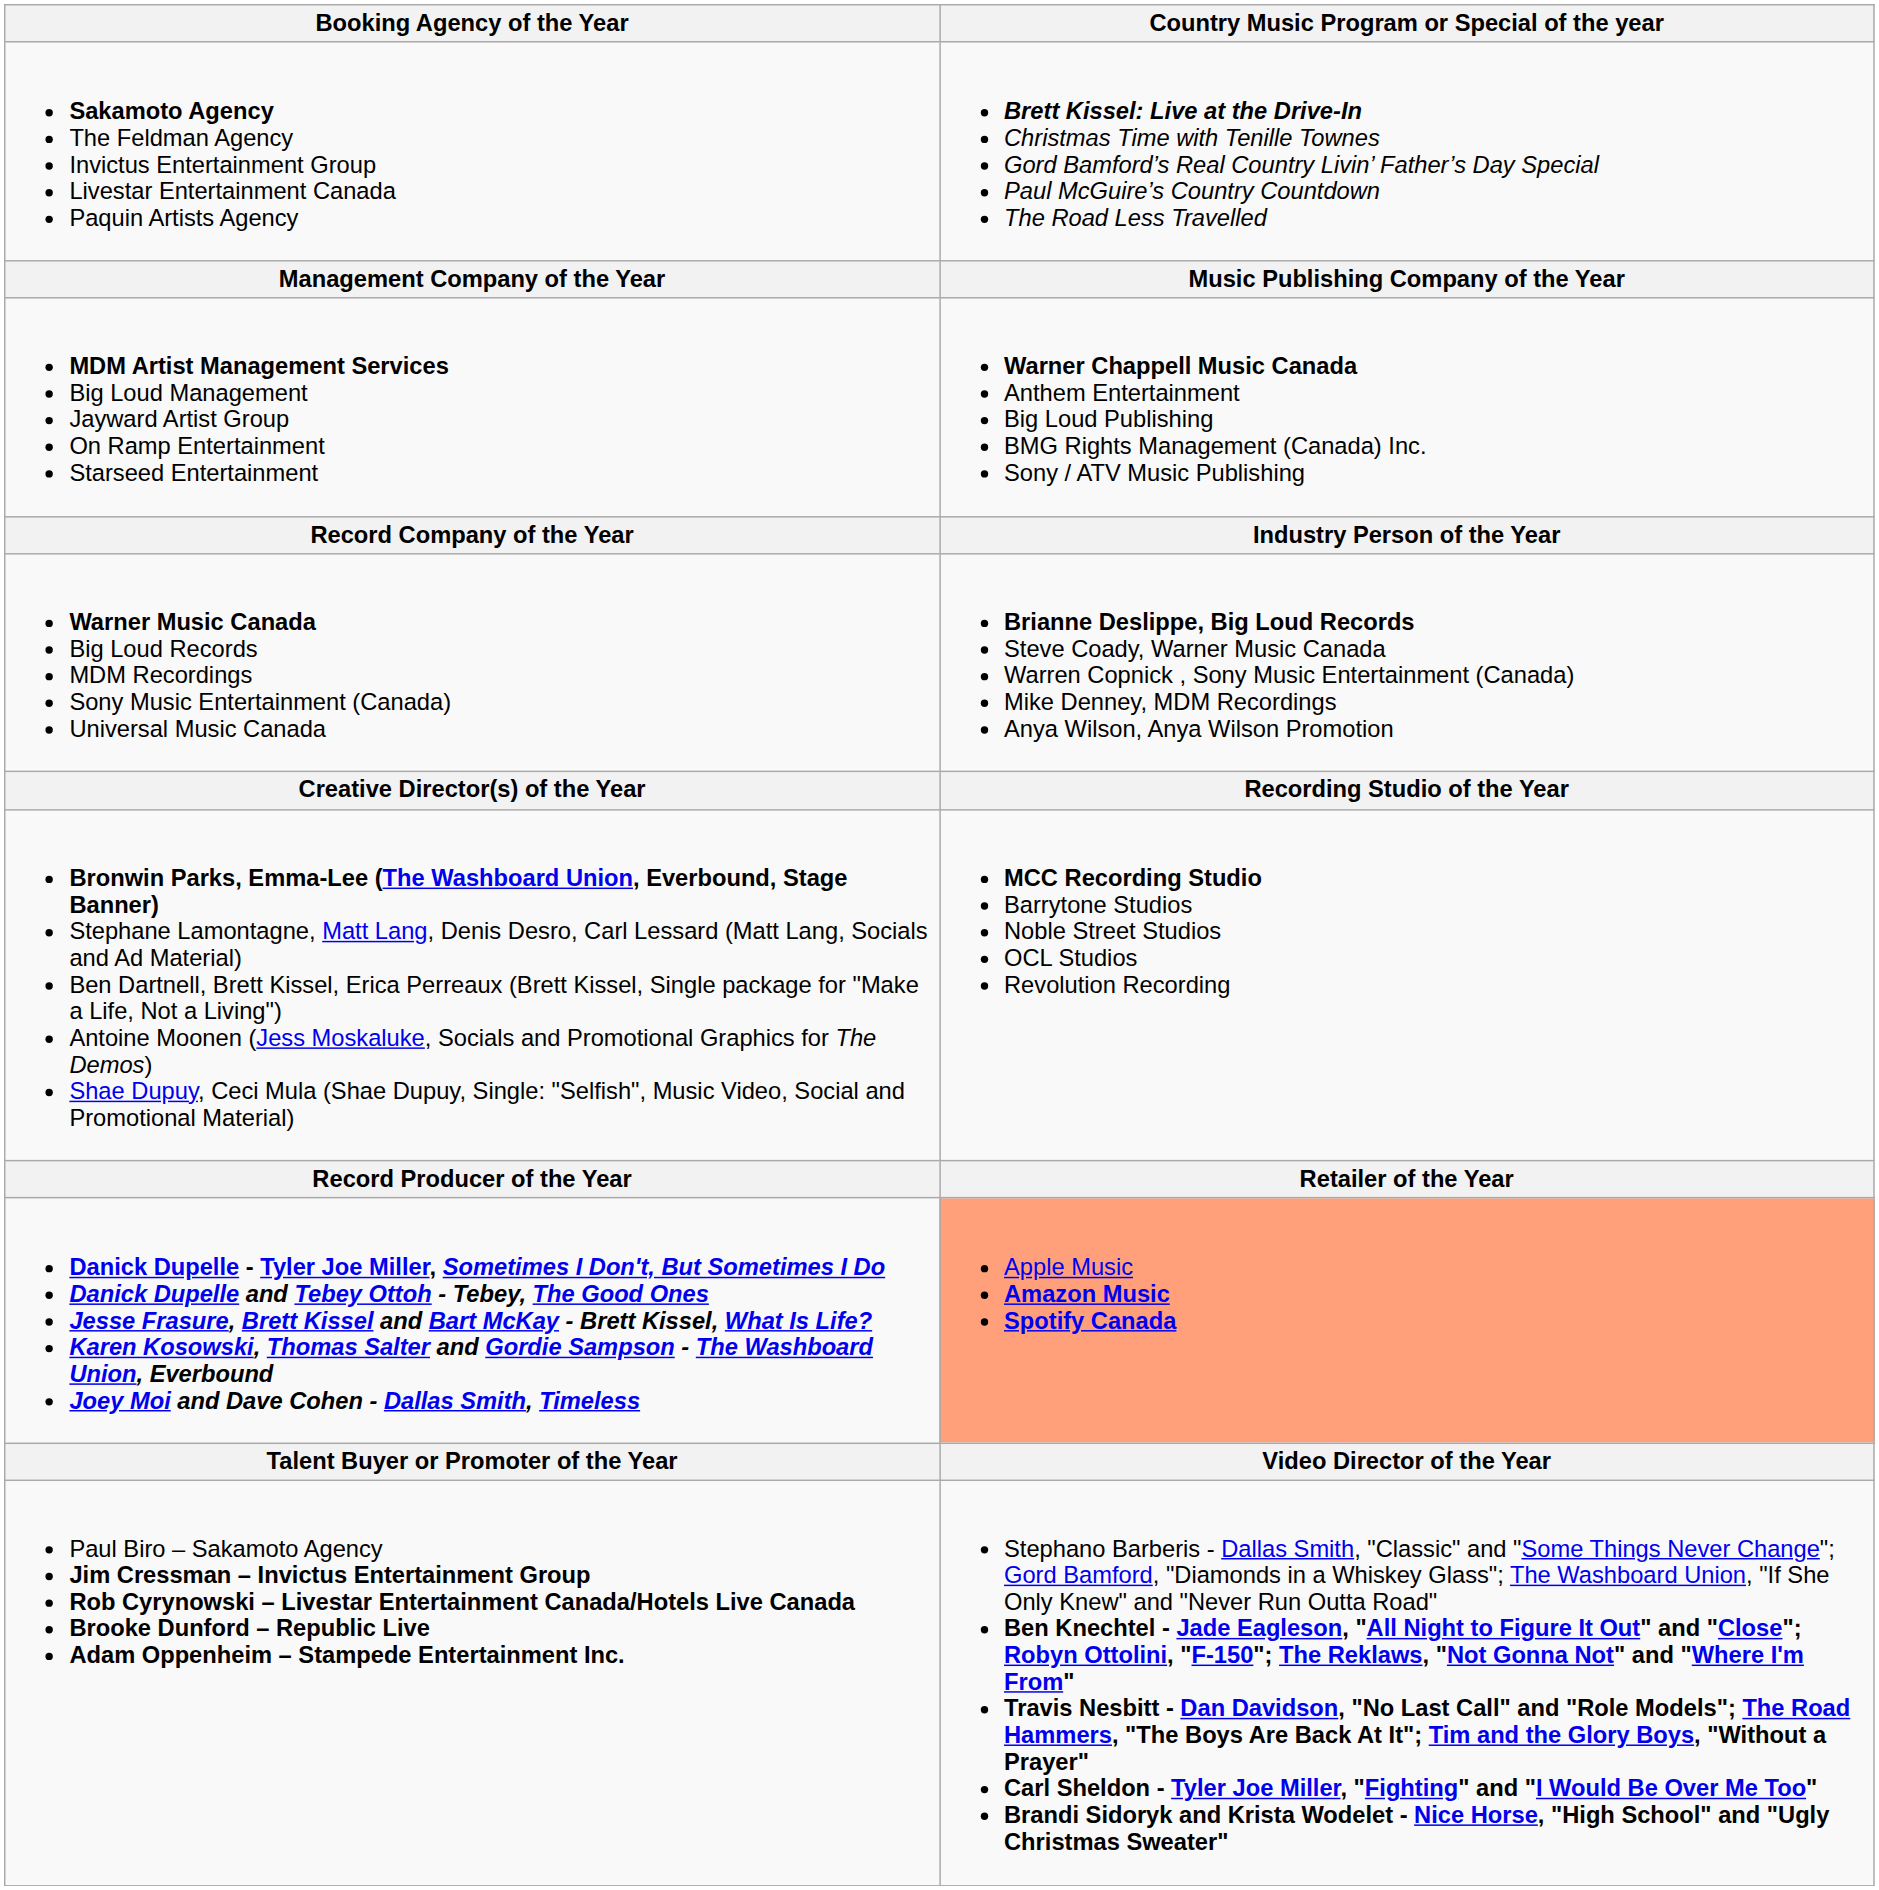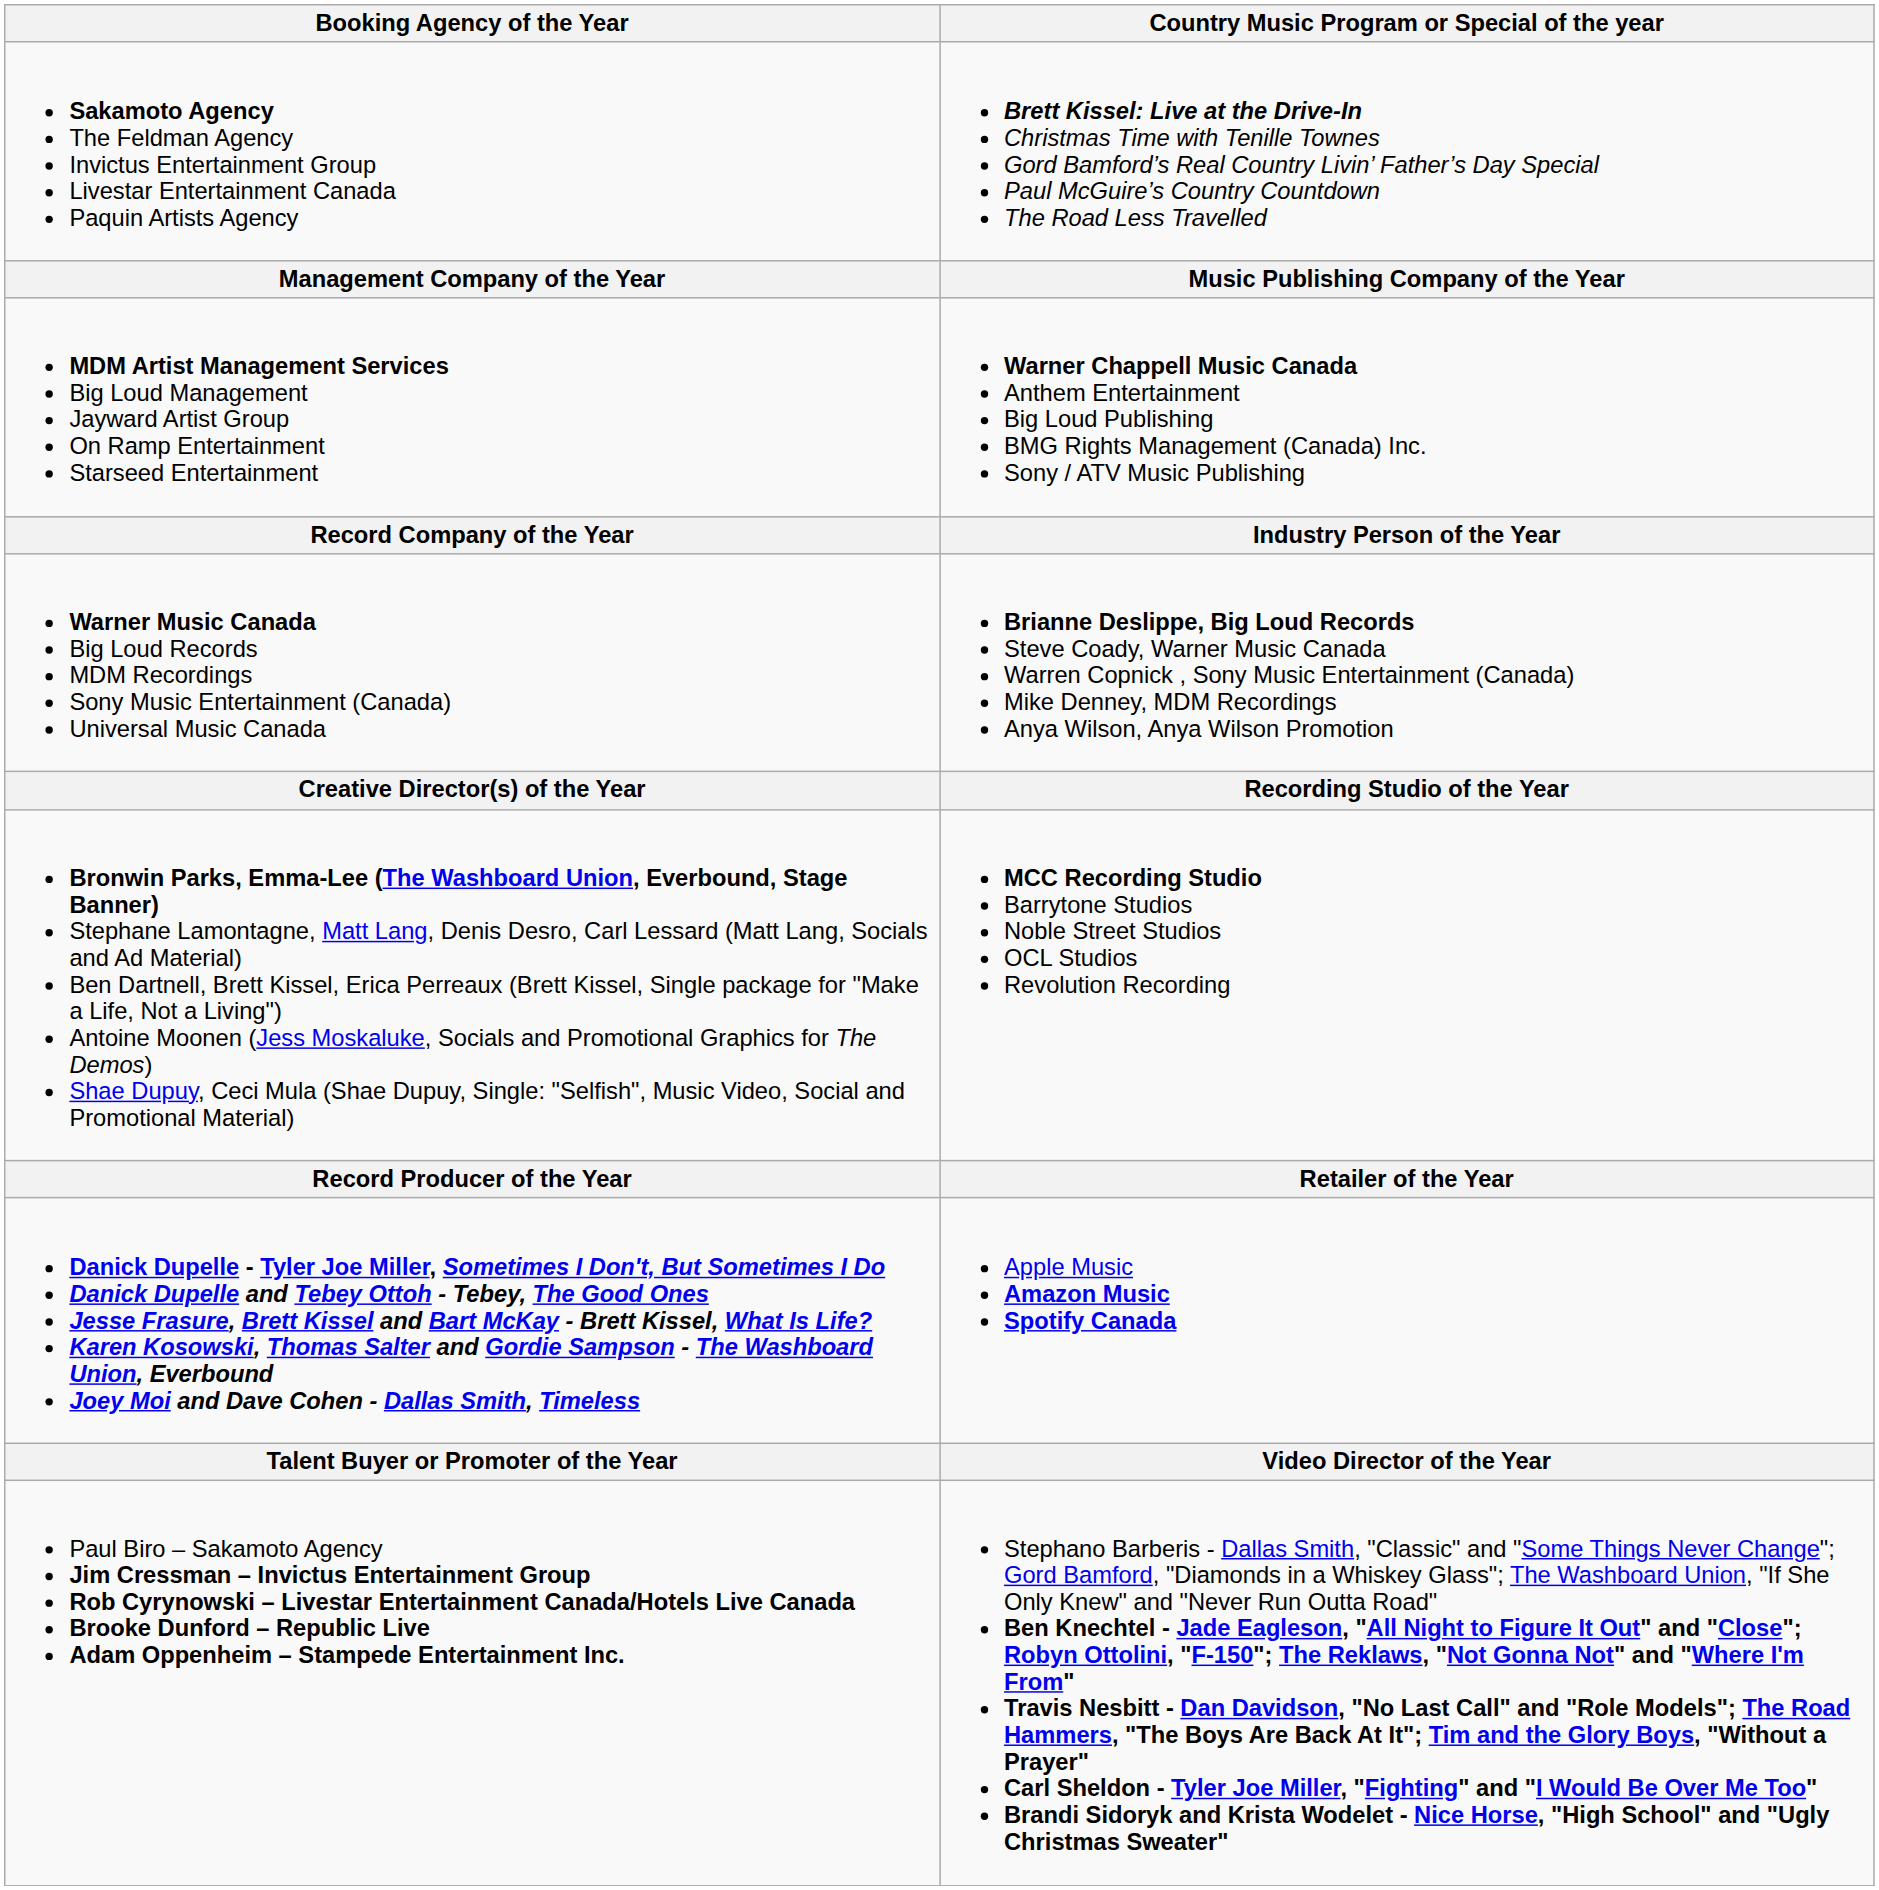(1407, 1294) lightsalmon background -> (1407, 1294) no background
